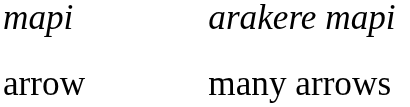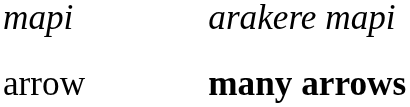(300, 83) normal -> (307, 83) bold
